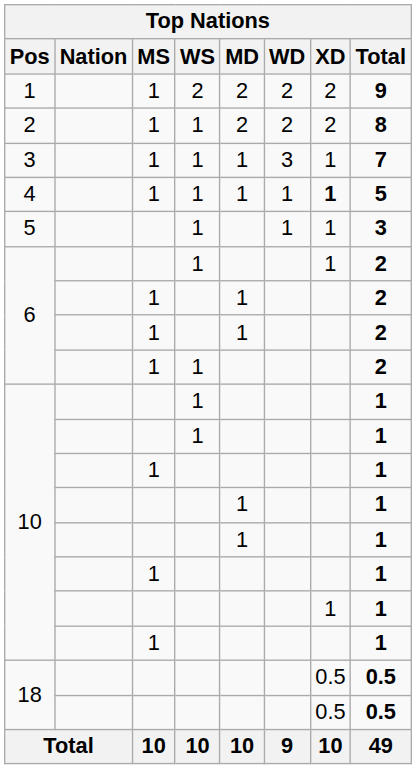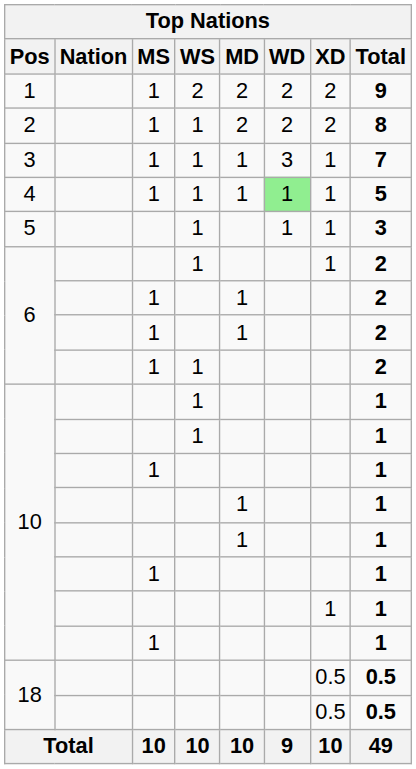(287, 194) no background -> (287, 194) lightgreen background
(330, 194) bold -> (330, 194) normal
